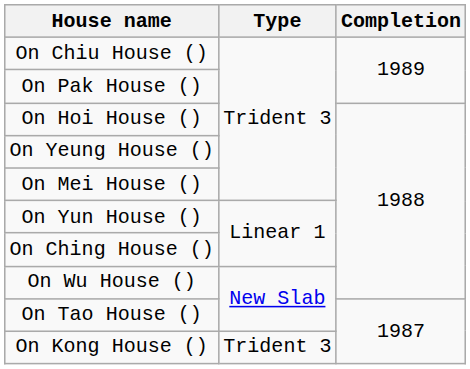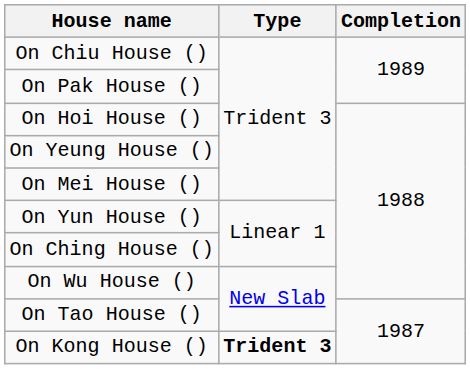(277, 347) normal -> (277, 347) bold
